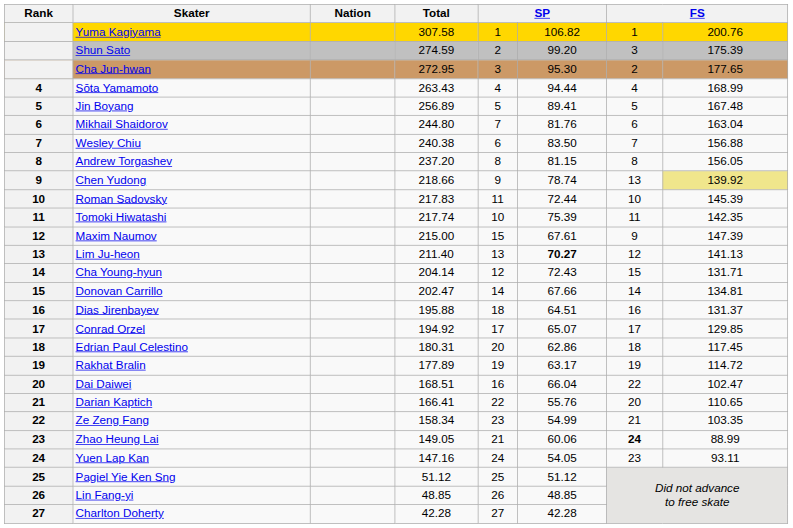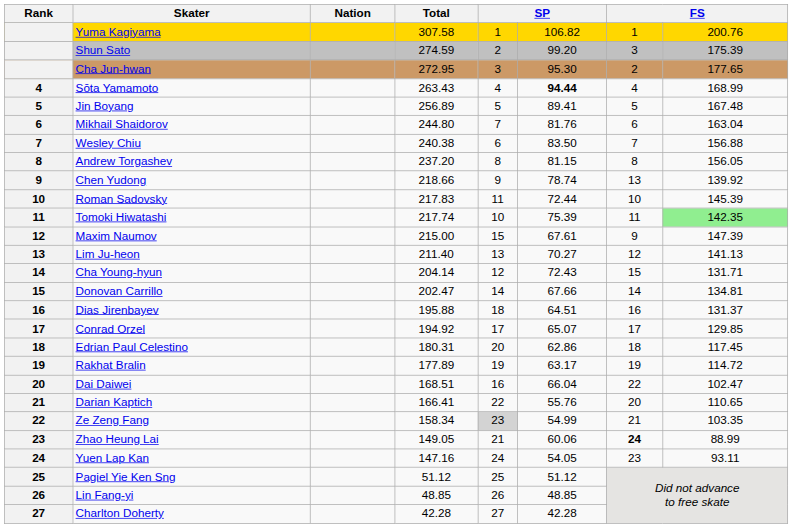(562, 87) normal -> (562, 87) bold
(725, 180) khaki background -> (725, 180) no background
(725, 217) no background -> (725, 217) lightgreen background
(562, 254) bold -> (562, 254) normal
(498, 421) no background -> (498, 421) lightgrey background
